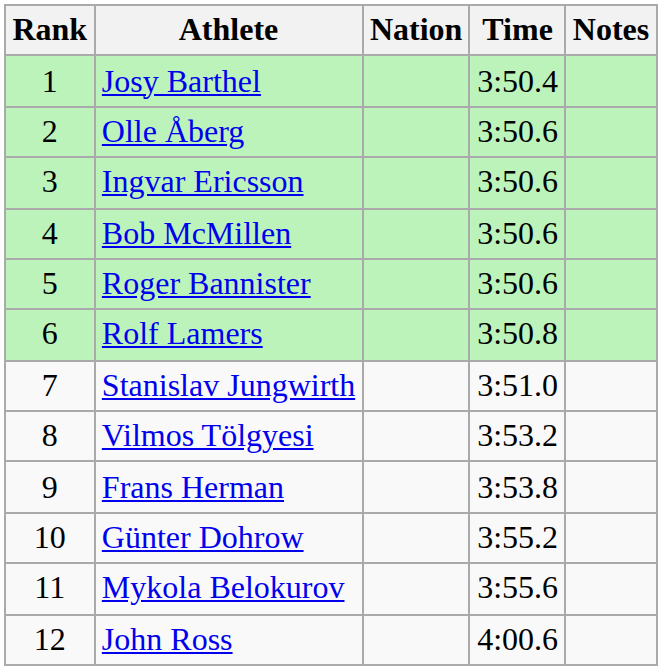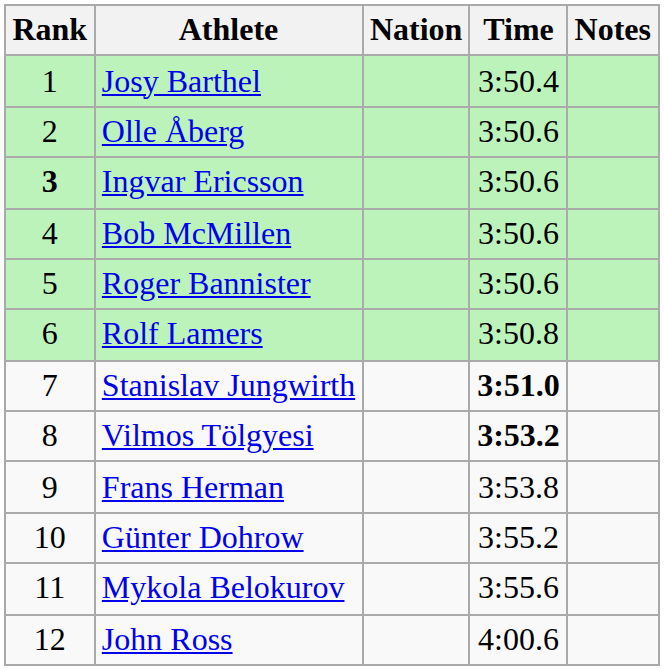(50, 182) normal -> (50, 182) bold
(518, 385) normal -> (518, 385) bold
(518, 435) normal -> (518, 435) bold
